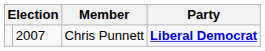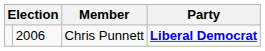(30, 35) 2007 -> (30, 35) 2006
